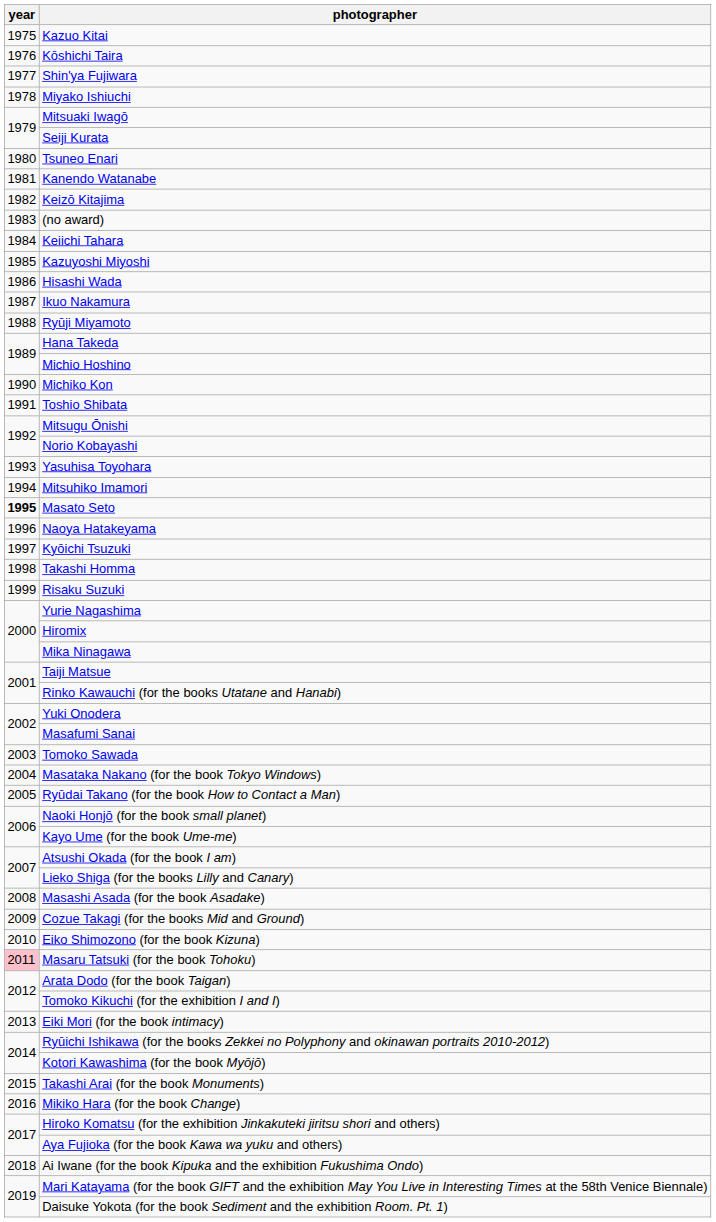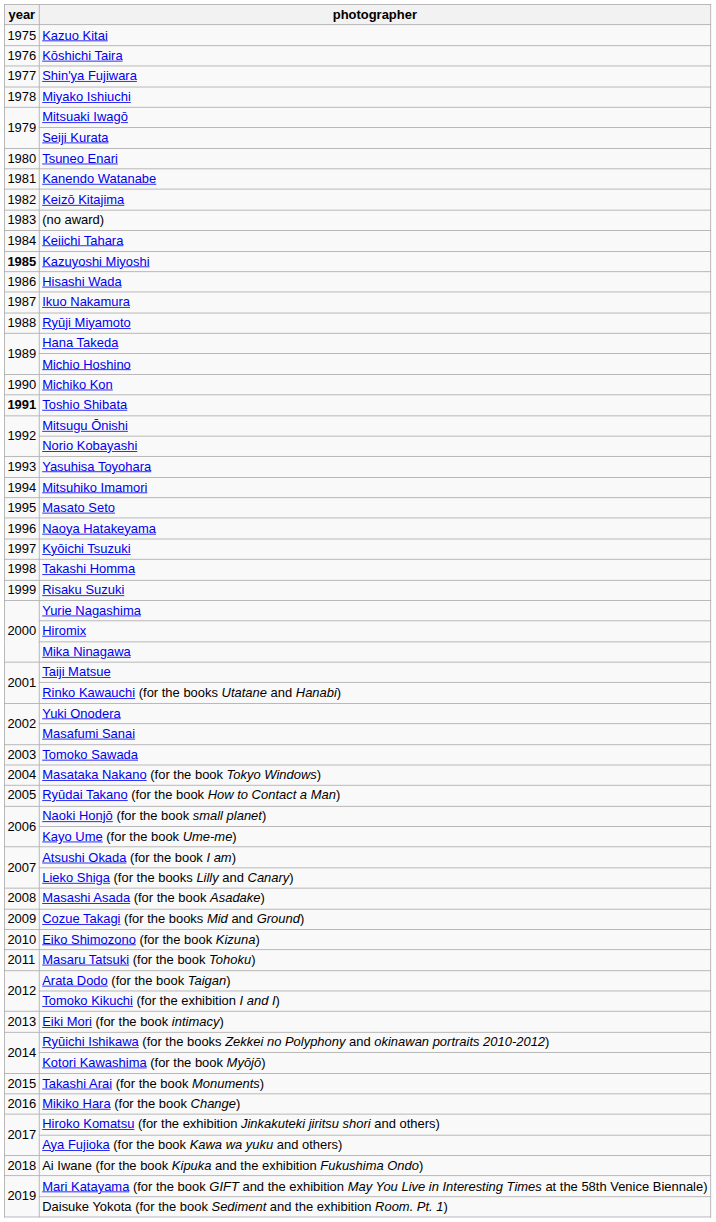(22, 261) normal -> (22, 261) bold
(22, 405) normal -> (22, 405) bold
(22, 508) bold -> (22, 508) normal
(21, 960) pink background -> (21, 960) no background
